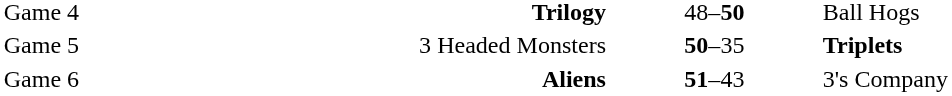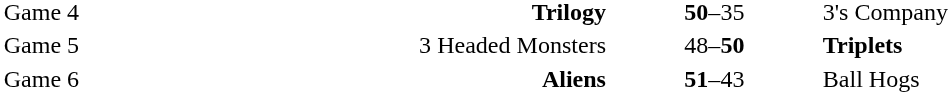(714, 12) 48–50 -> (714, 12) 50–35
(871, 12) Ball Hogs -> (885, 12) 3's Company
(714, 45) 50–35 -> (714, 45) 48–50
(885, 79) 3's Company -> (871, 79) Ball Hogs
